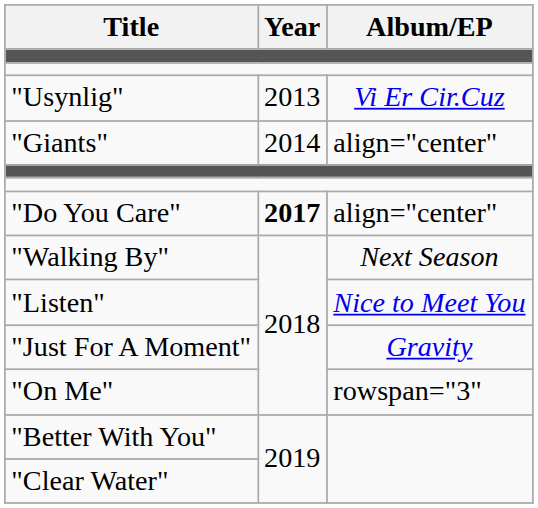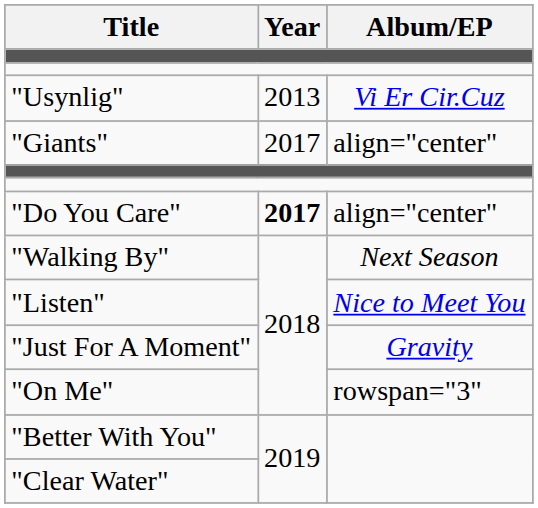(292, 142) 2014 -> (292, 142) 2017
